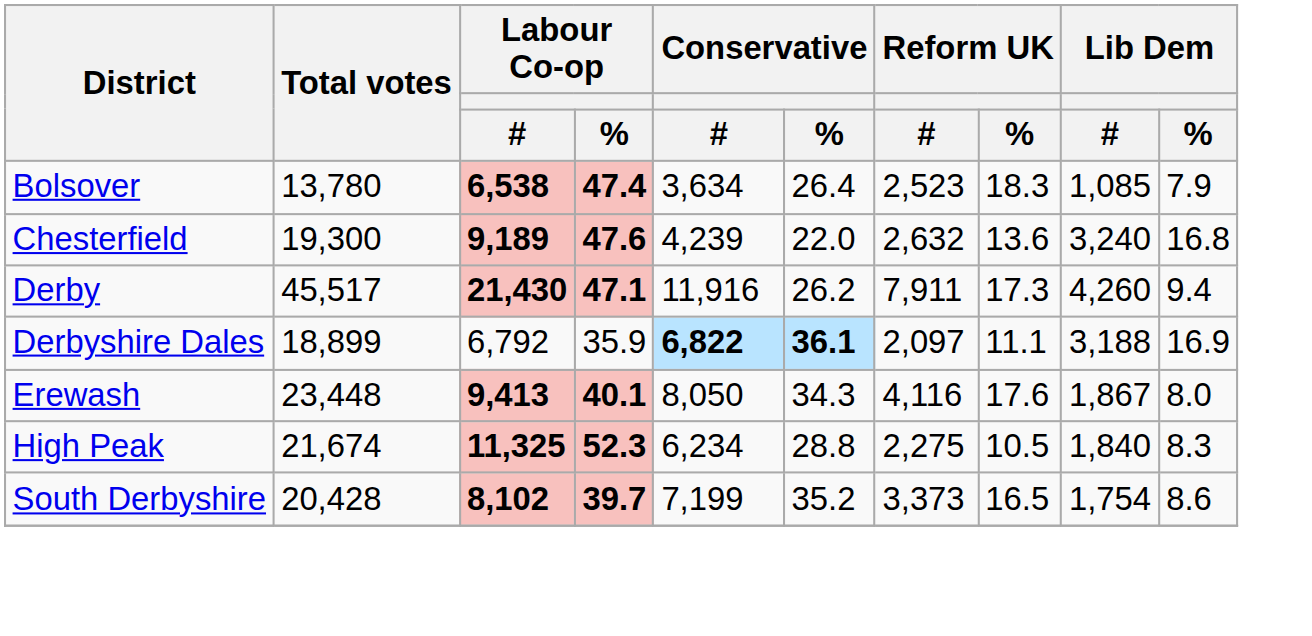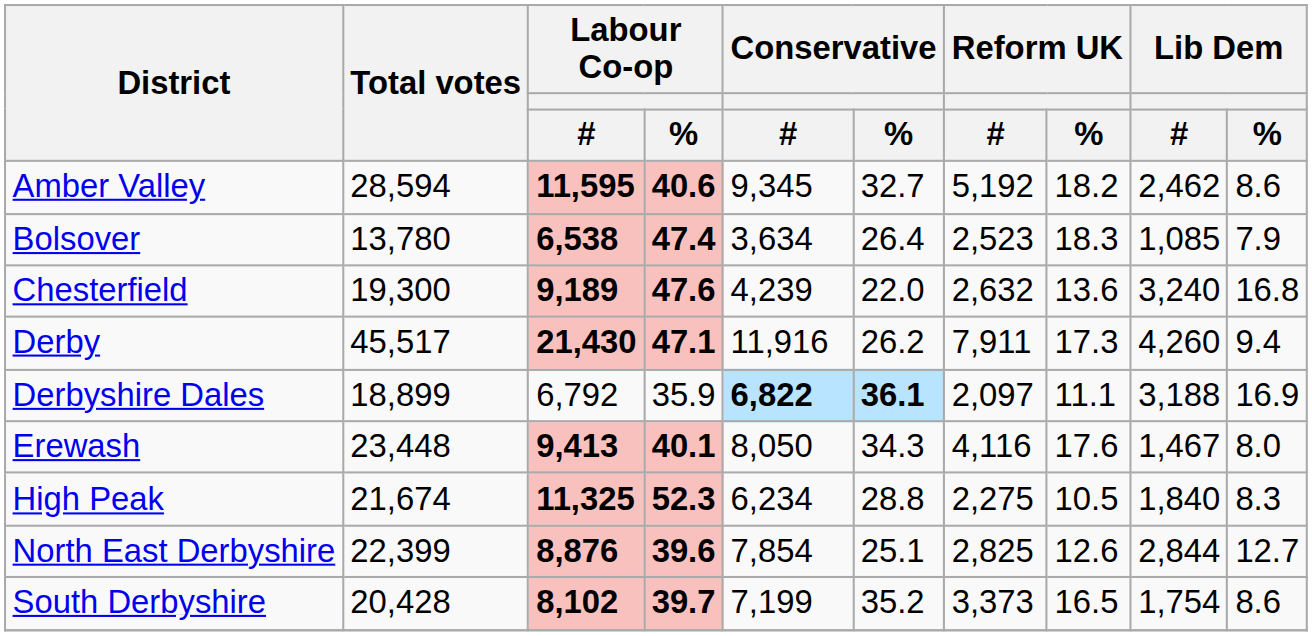+ row: (109, 186)
(1110, 394) 1,867 -> (1179, 446) 1,467
+ row: (174, 550)
